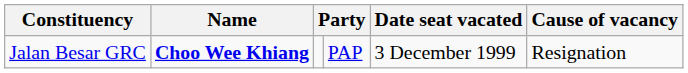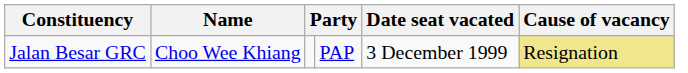(232, 51) bold -> (228, 51) normal
(579, 51) no background -> (571, 51) khaki background
